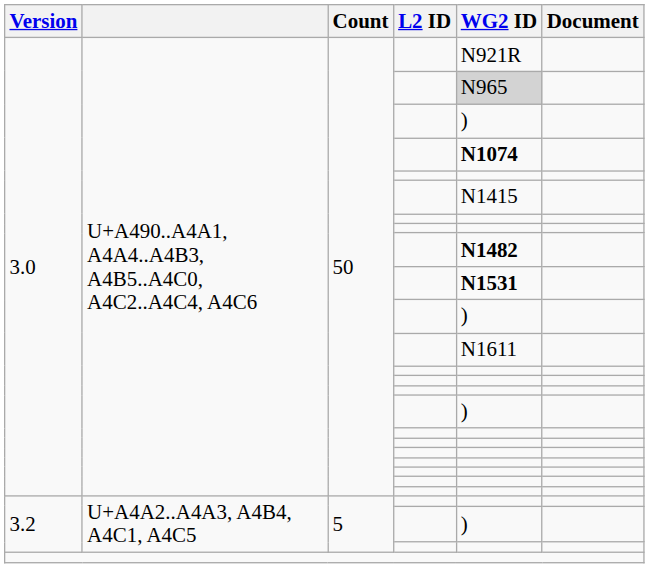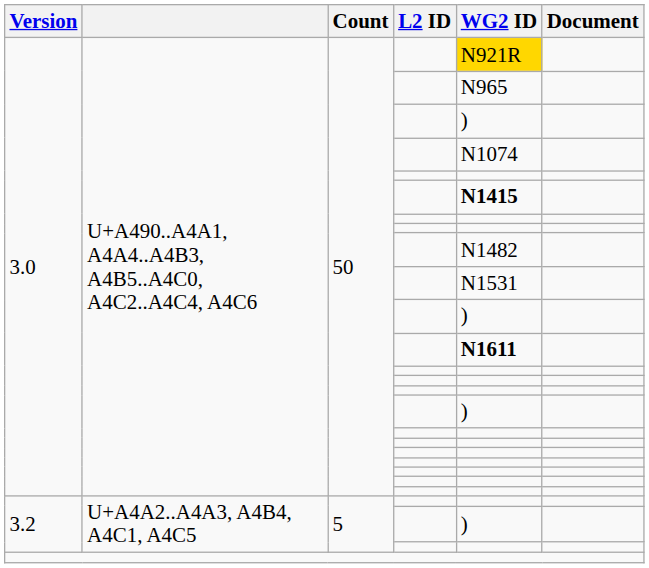(491, 54) no background -> (491, 54) gold background
(484, 87) lightgrey background -> (484, 87) no background
(489, 154) bold -> (489, 154) normal
(489, 196) normal -> (489, 196) bold
(489, 249) bold -> (489, 249) normal
(489, 282) bold -> (489, 282) normal
(489, 349) normal -> (489, 349) bold
